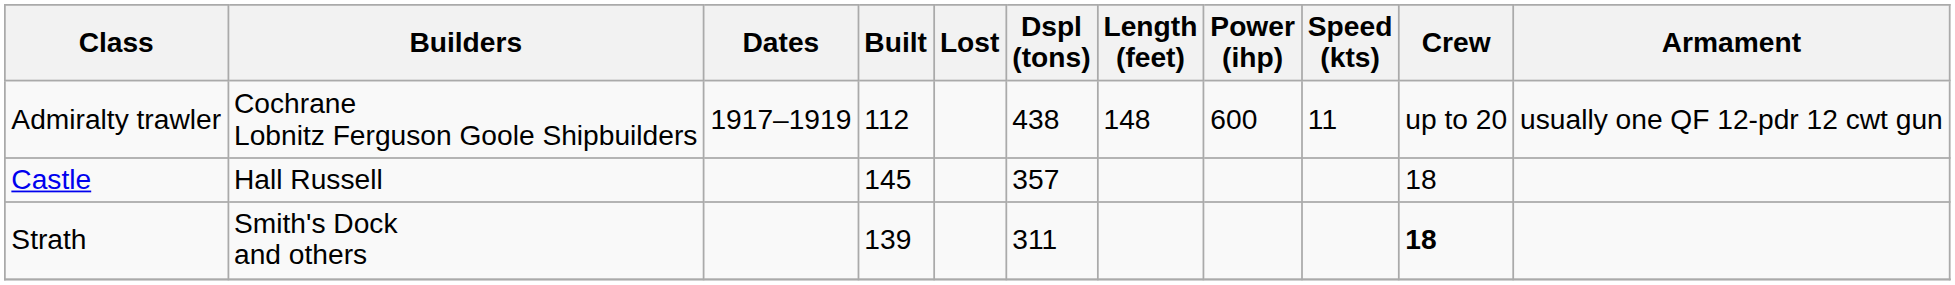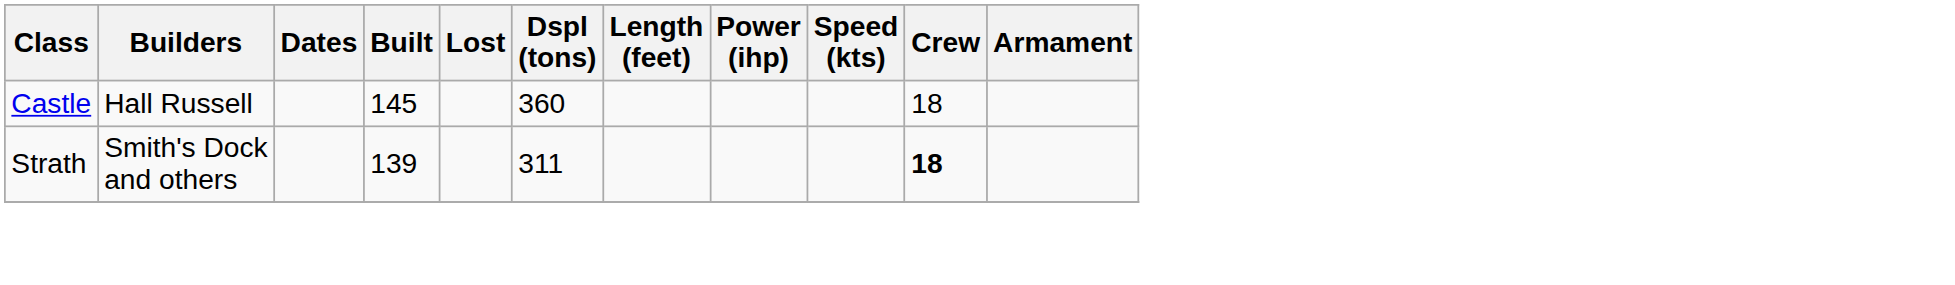- row: (116, 119)
(1036, 179) 357 -> (542, 103) 360
